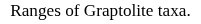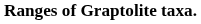(100, 10) normal -> (100, 9) bold
